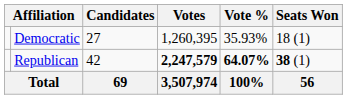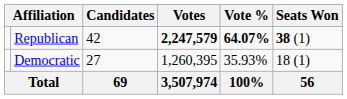rows swapped: (46, 60) <-> (47, 37)
